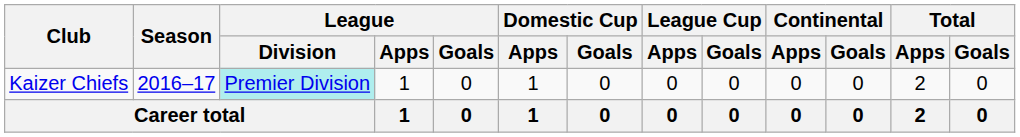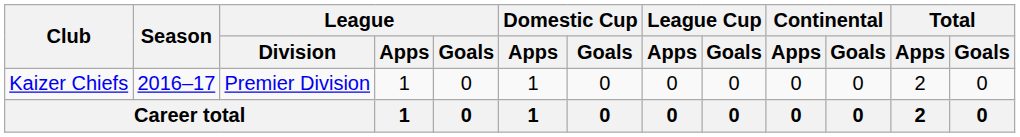(297, 83) paleturquoise background -> (297, 83) no background
